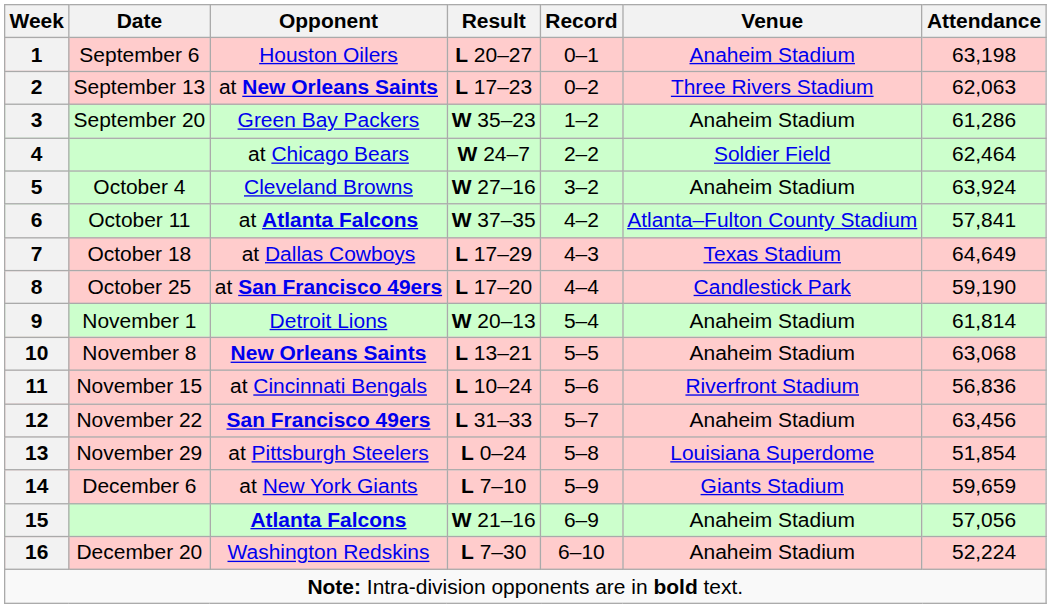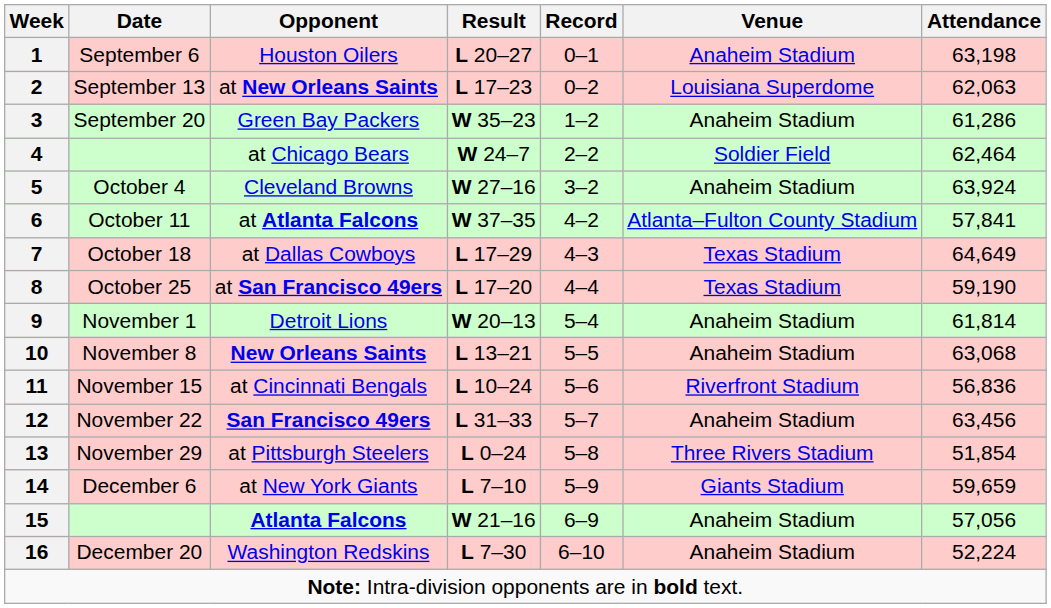(772, 87) Three Rivers Stadium -> (772, 87) Louisiana Superdome
(772, 287) Candlestick Park -> (772, 287) Texas Stadium
(772, 453) Louisiana Superdome -> (772, 453) Three Rivers Stadium
